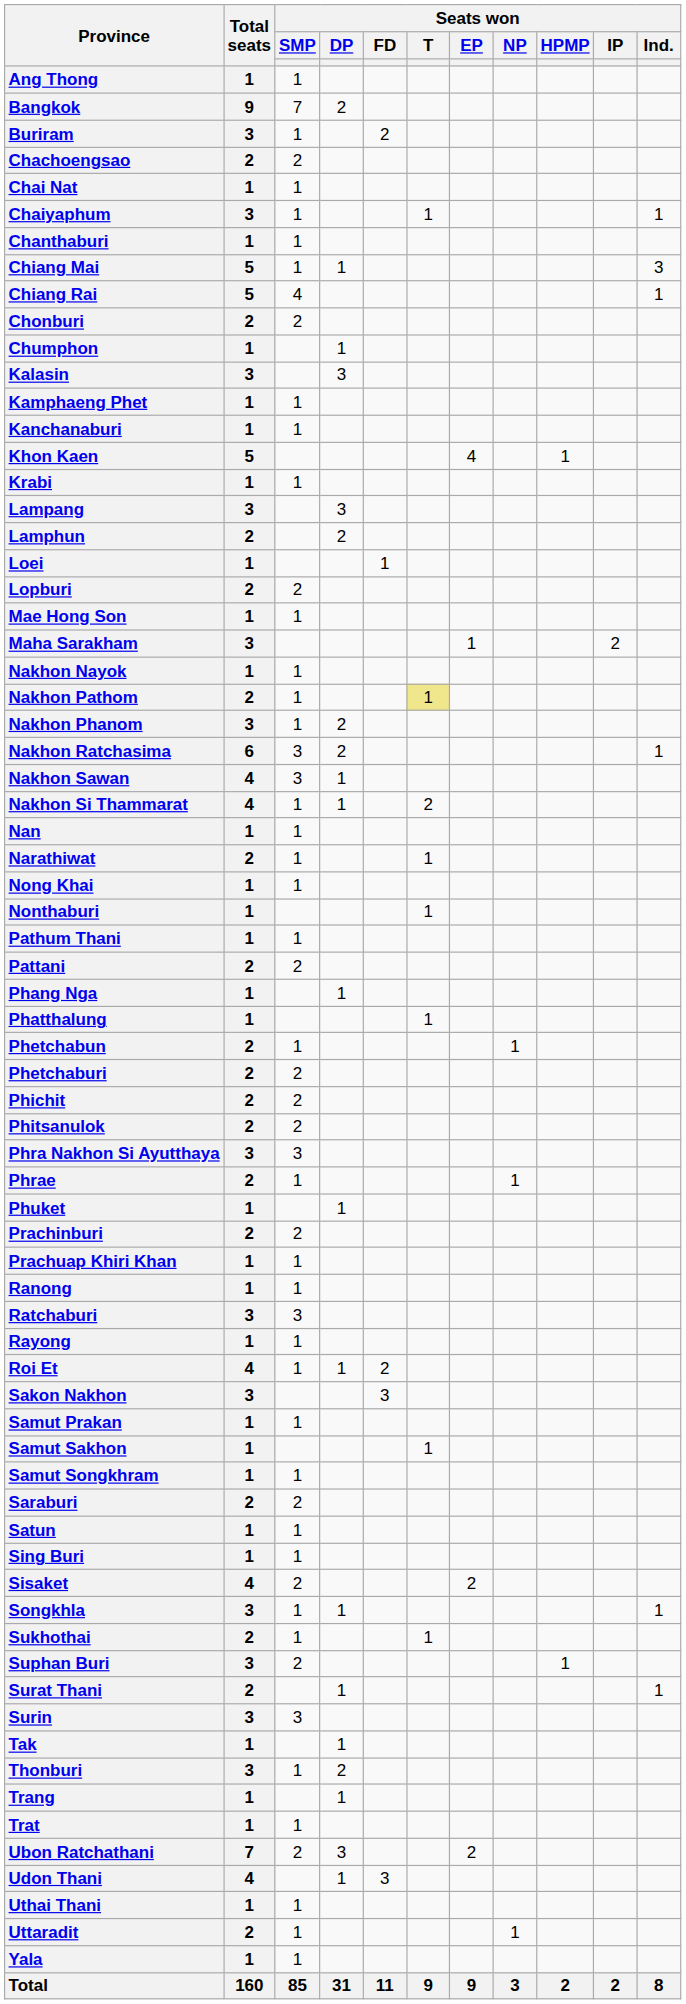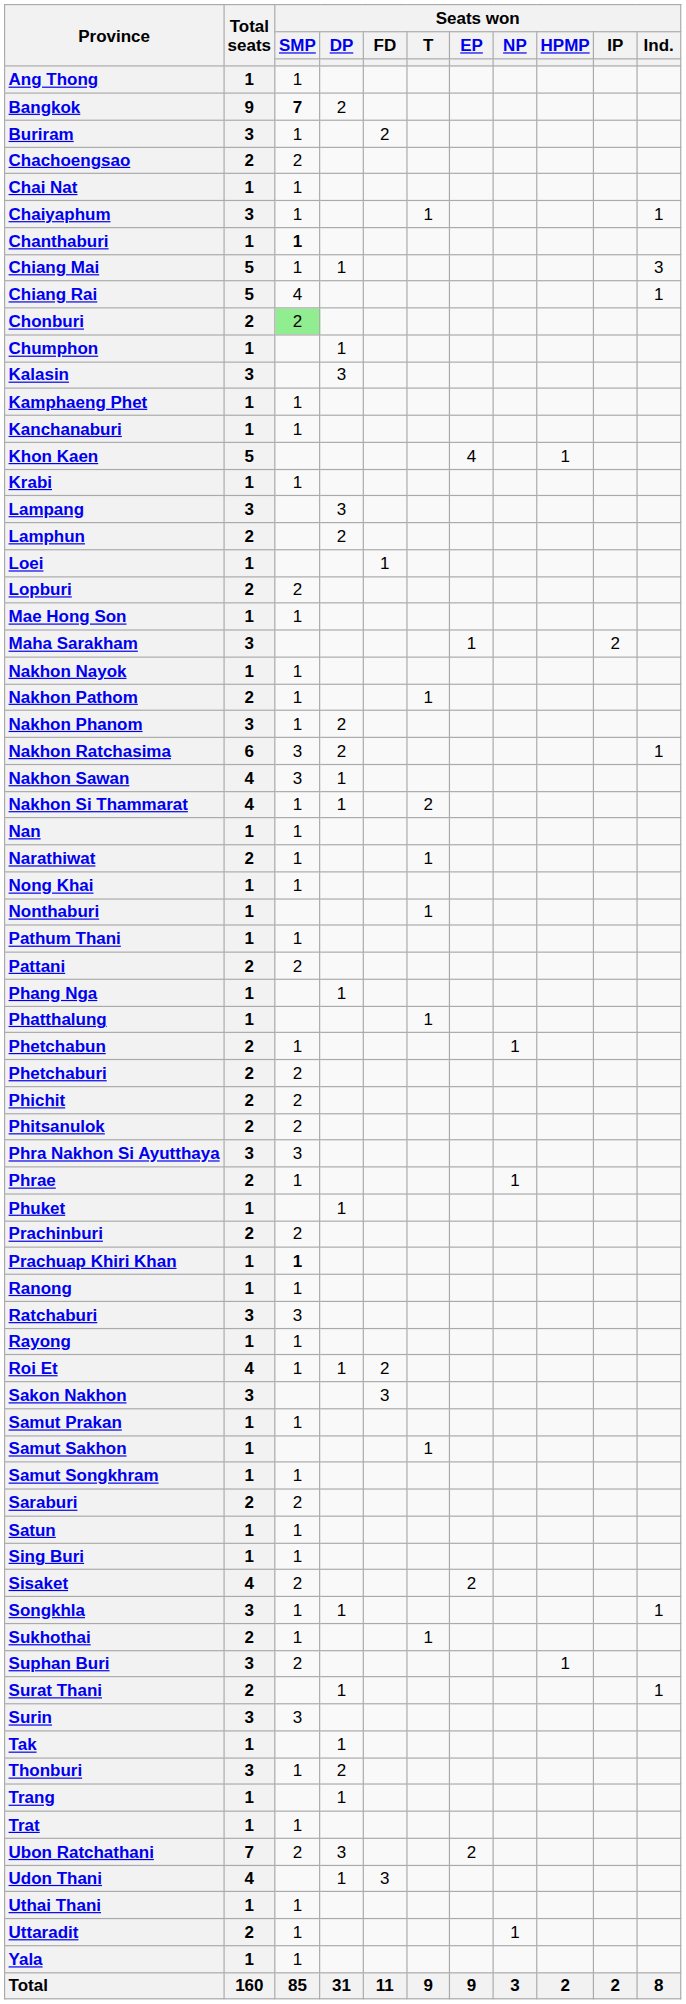(297, 107) normal -> (297, 107) bold
(297, 241) normal -> (297, 241) bold
(297, 322) no background -> (297, 322) lightgreen background
(428, 697) khaki background -> (428, 697) no background
(297, 1261) normal -> (297, 1261) bold
